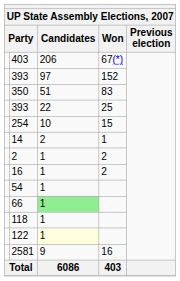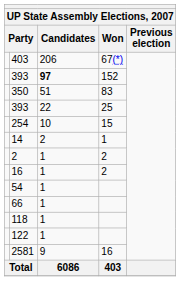(45, 76) normal -> (45, 76) bold
(43, 204) lightgreen background -> (43, 204) no background
(43, 236) lightyellow background -> (43, 236) no background
